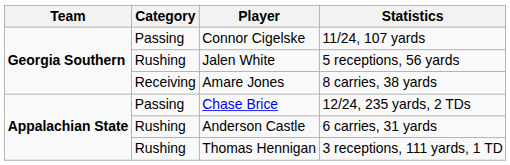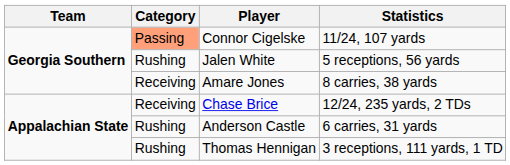(159, 38) no background -> (159, 38) lightsalmon background
(159, 104) Passing -> (165, 104) Receiving
